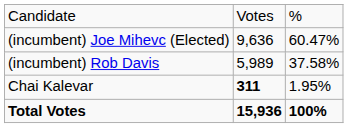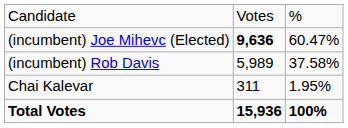(255, 39) normal -> (255, 39) bold
(248, 87) bold -> (248, 87) normal
